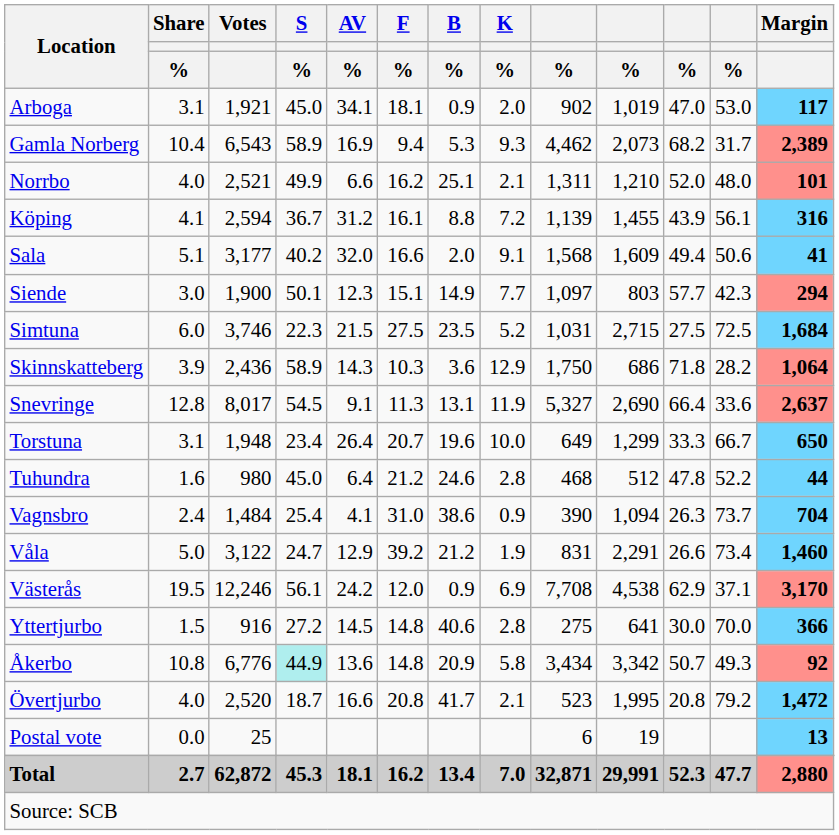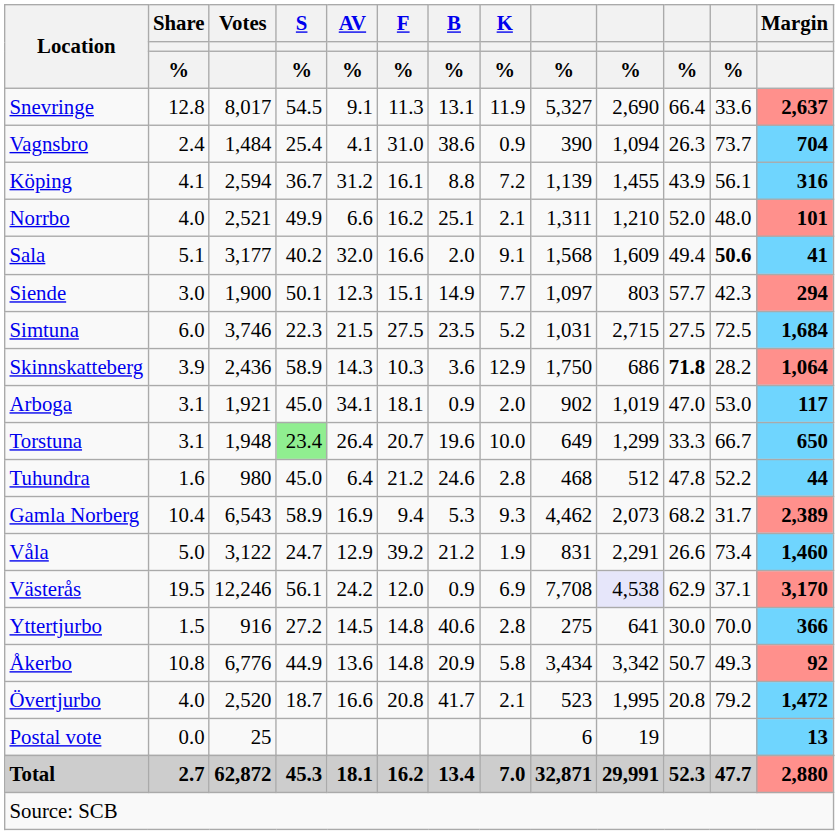rows swapped: (41, 107) <-> (52, 403)
rows swapped: (74, 144) <-> (49, 514)
rows swapped: (41, 218) <-> (40, 181)
(733, 255) normal -> (733, 255) bold
(687, 366) normal -> (687, 366) bold
(304, 440) no background -> (304, 440) lightgreen background
(636, 589) no background -> (636, 589) lavender background
(304, 663) paleturquoise background -> (304, 663) no background
